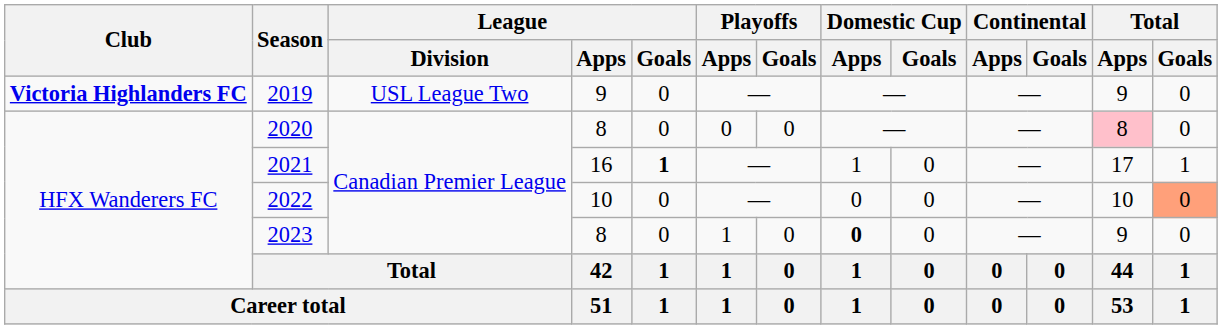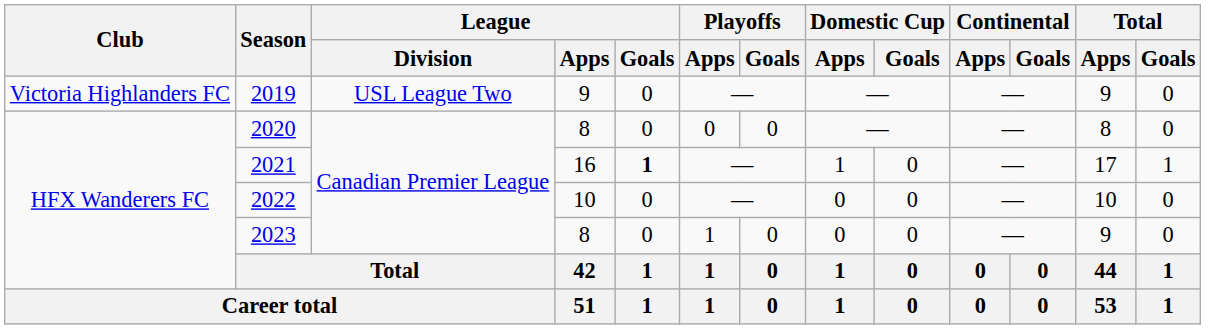(128, 93) bold -> (120, 93) normal
(1122, 128) pink background -> (1105, 128) no background
(1185, 199) lightsalmon background -> (1168, 199) no background
(856, 235) bold -> (840, 235) normal
